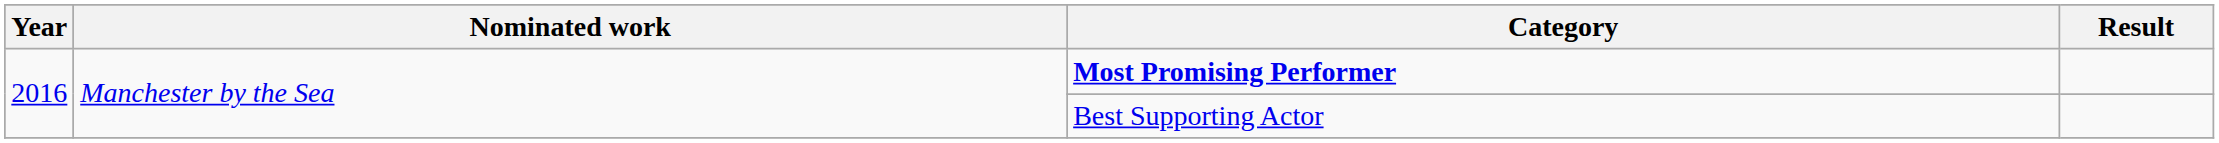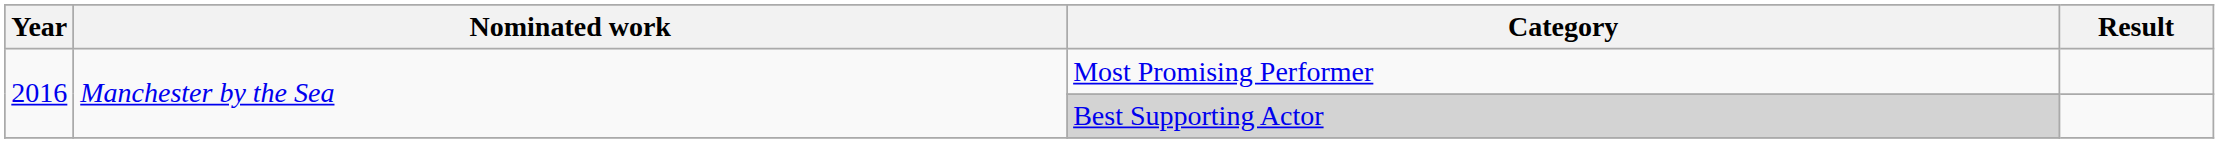(1235, 71) bold -> (1223, 71) normal
(1198, 115) no background -> (1198, 115) lightgrey background
